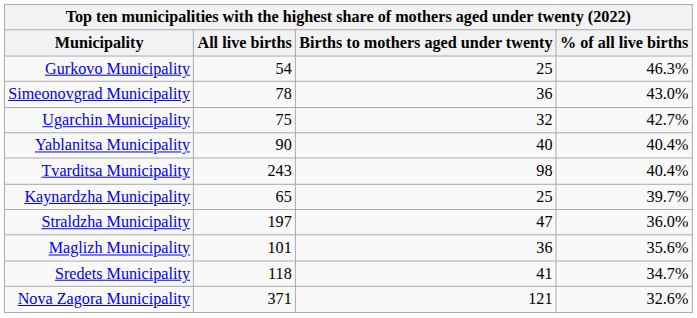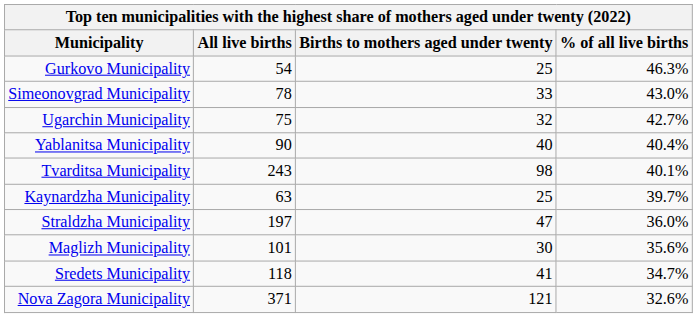(544, 94) 36 -> (544, 94) 33
(667, 171) 40.4% -> (667, 171) 40.1%
(284, 196) 65 -> (284, 196) 63
(544, 247) 36 -> (544, 247) 30
